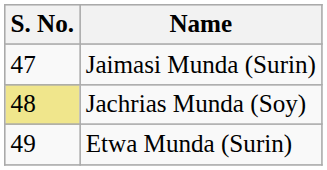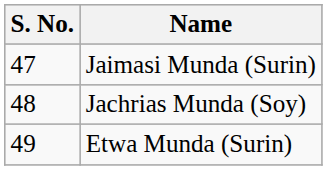(23, 104) khaki background -> (23, 104) no background
